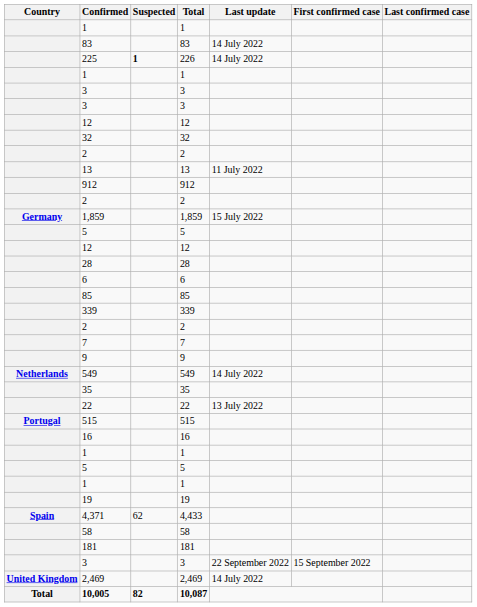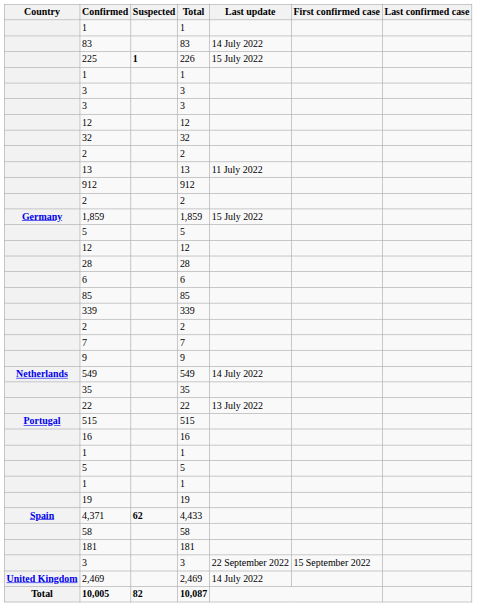(237, 59) 14 July 2022 -> (237, 59) 15 July 2022
(138, 515) normal -> (138, 515) bold
